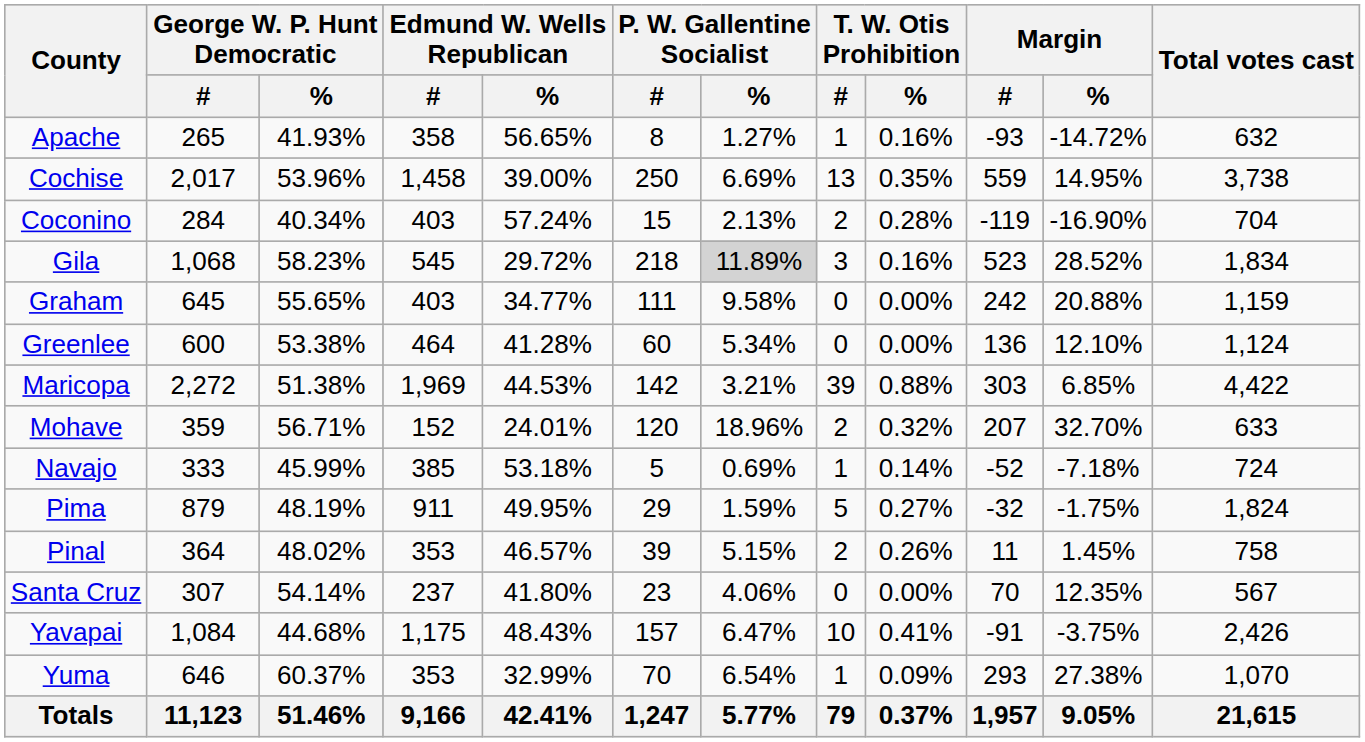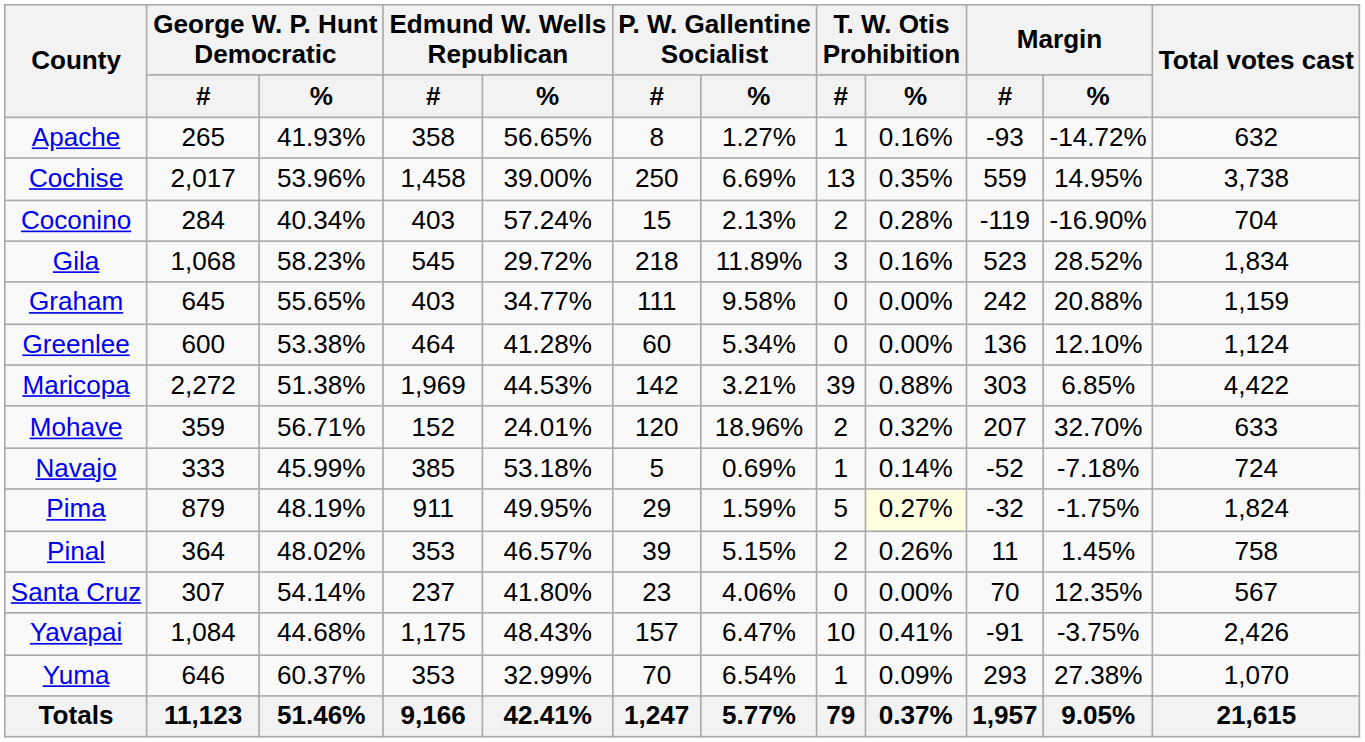(759, 261) lightgrey background -> (759, 261) no background
(916, 509) no background -> (916, 509) lightyellow background
